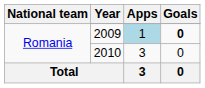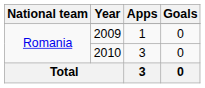(142, 33) lightblue background -> (142, 33) no background
(180, 33) bold -> (180, 33) normal
